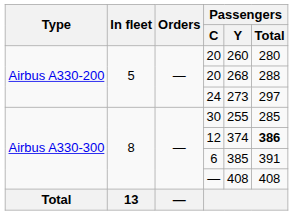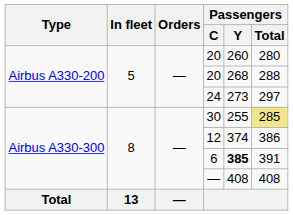(270, 117) no background -> (270, 117) khaki background
(270, 138) bold -> (270, 138) normal
(238, 158) normal -> (238, 158) bold
